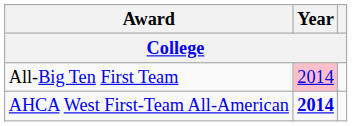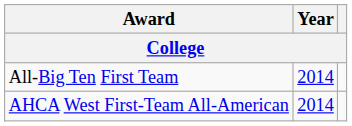(316, 76) pink background -> (316, 76) no background
(316, 105) bold -> (316, 105) normal
